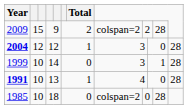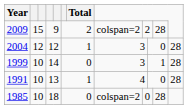(17, 46) bold -> (17, 46) normal
(17, 79) bold -> (17, 79) normal
